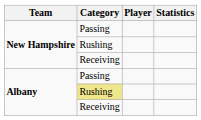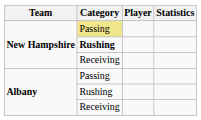(95, 29) no background -> (95, 29) khaki background
(96, 44) normal -> (97, 44) bold
(96, 91) khaki background -> (96, 91) no background
